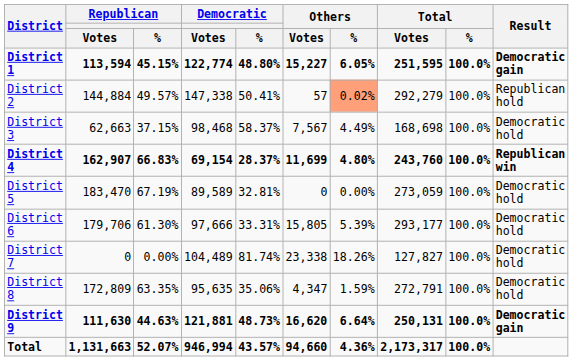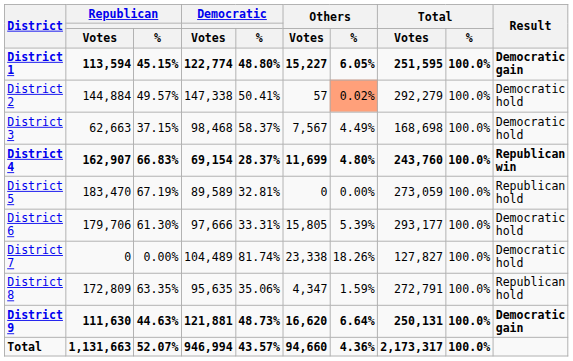(531, 96) Republican hold -> (531, 96) Democratic hold
(531, 193) Democratic hold -> (531, 193) Republican hold
(531, 289) Democratic hold -> (531, 289) Republican hold
